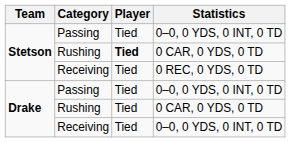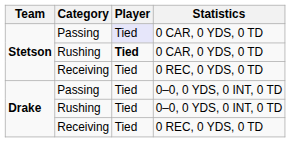(126, 33) no background -> (126, 33) lavender background
(219, 33) 0–0, 0 YDS, 0 INT, 0 TD -> (209, 33) 0 CAR, 0 YDS, 0 TD
(209, 108) 0 CAR, 0 YDS, 0 TD -> (219, 108) 0–0, 0 YDS, 0 INT, 0 TD
(219, 127) 0–0, 0 YDS, 0 INT, 0 TD -> (209, 127) 0 REC, 0 YDS, 0 TD
